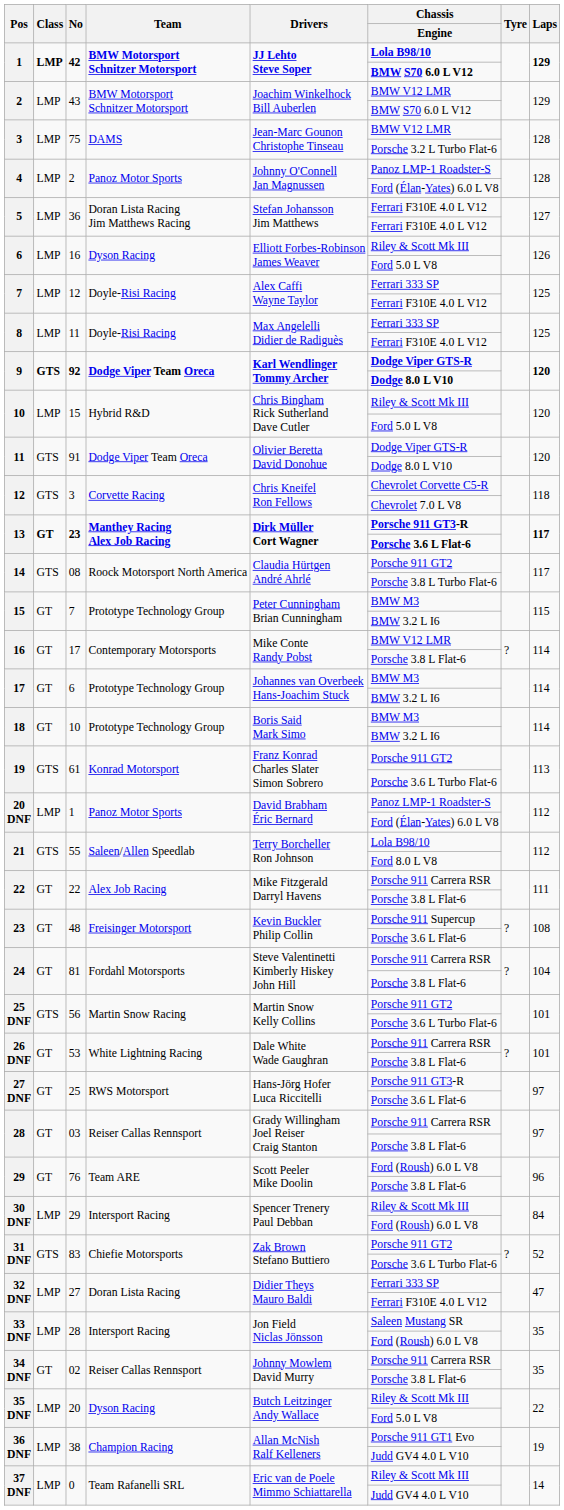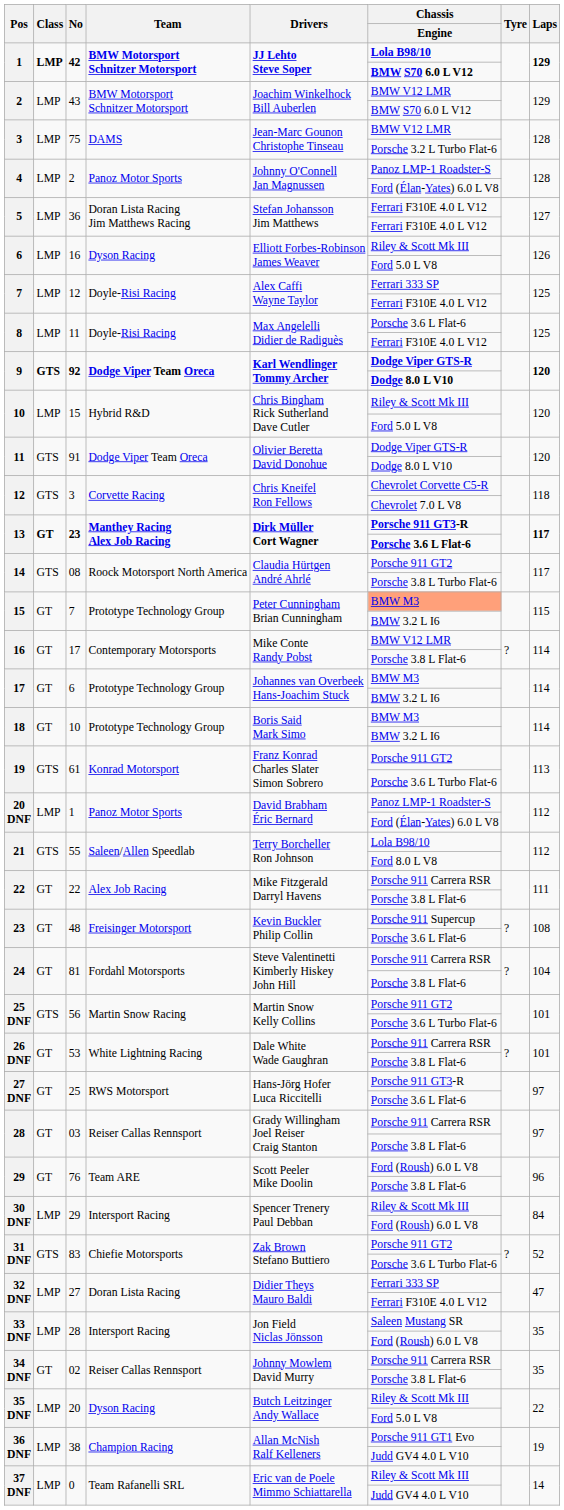(405, 323) Ferrari 333 SP -> (418, 323) Porsche 3.6 L Flat-6
(395, 601) no background -> (395, 601) lightsalmon background
